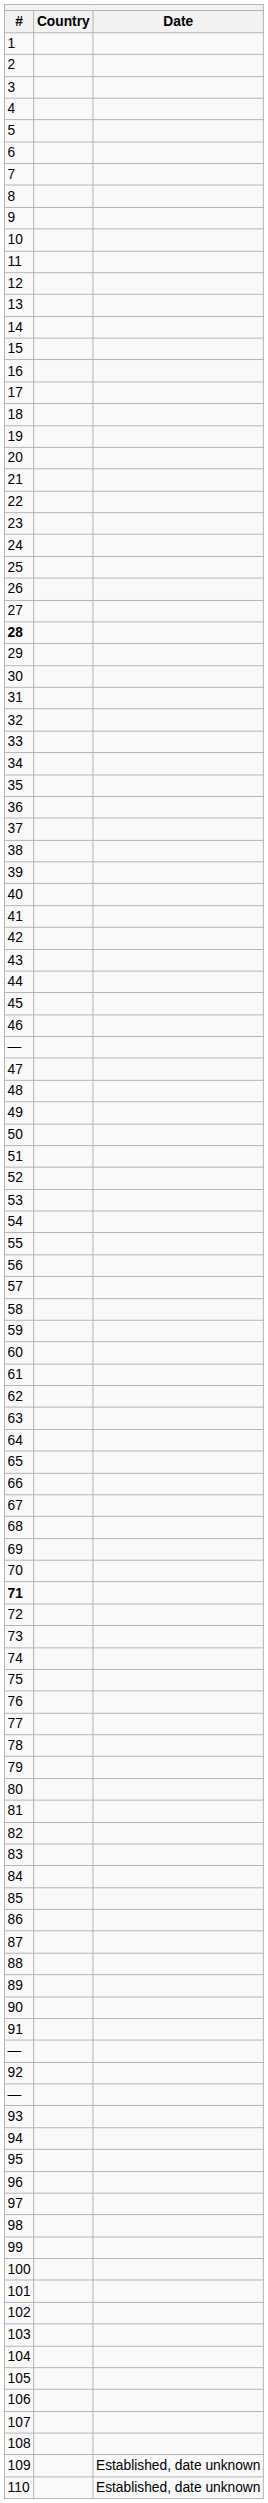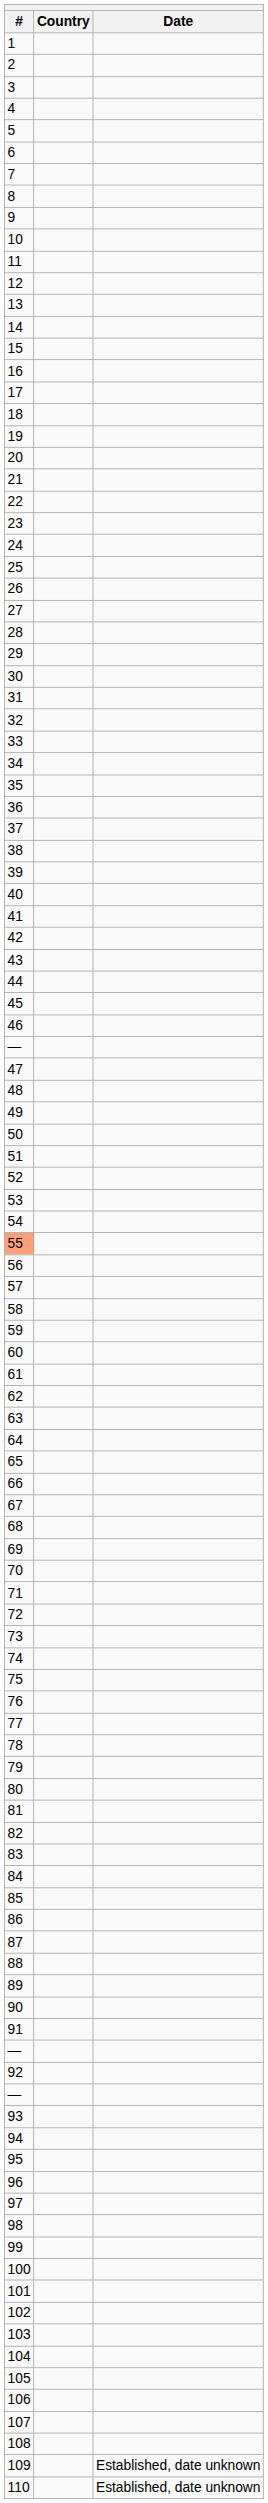(15, 632) bold -> (15, 632) normal
(15, 1243) no background -> (15, 1243) lightsalmon background
(15, 1592) bold -> (15, 1592) normal
